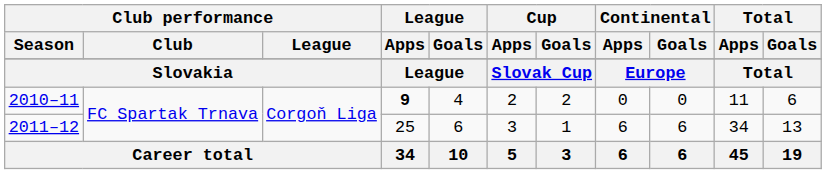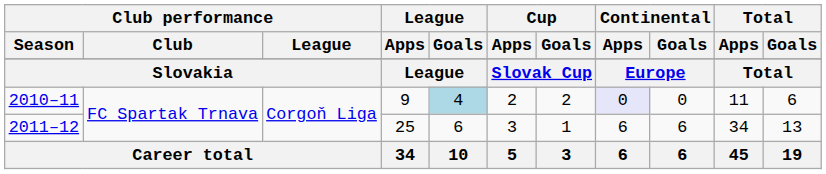(405, 100) bold -> (405, 100) normal
(458, 100) no background -> (458, 100) lightblue background
(623, 100) no background -> (623, 100) lavender background
